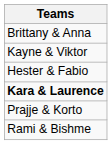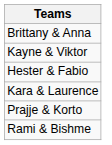(56, 91) bold -> (53, 91) normal
